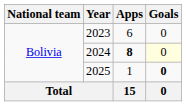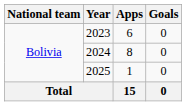(130, 52) bold -> (130, 52) normal
(164, 52) lightyellow background -> (164, 52) no background
(164, 71) bold -> (164, 71) normal
